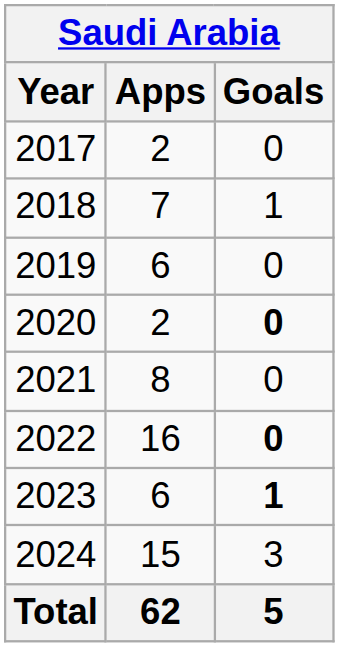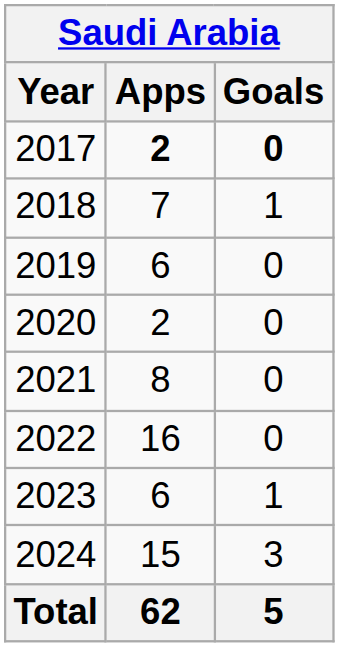(160, 149) normal -> (160, 149) bold
(274, 149) normal -> (274, 149) bold
(274, 322) bold -> (274, 322) normal
(274, 438) bold -> (274, 438) normal
(274, 496) bold -> (274, 496) normal
